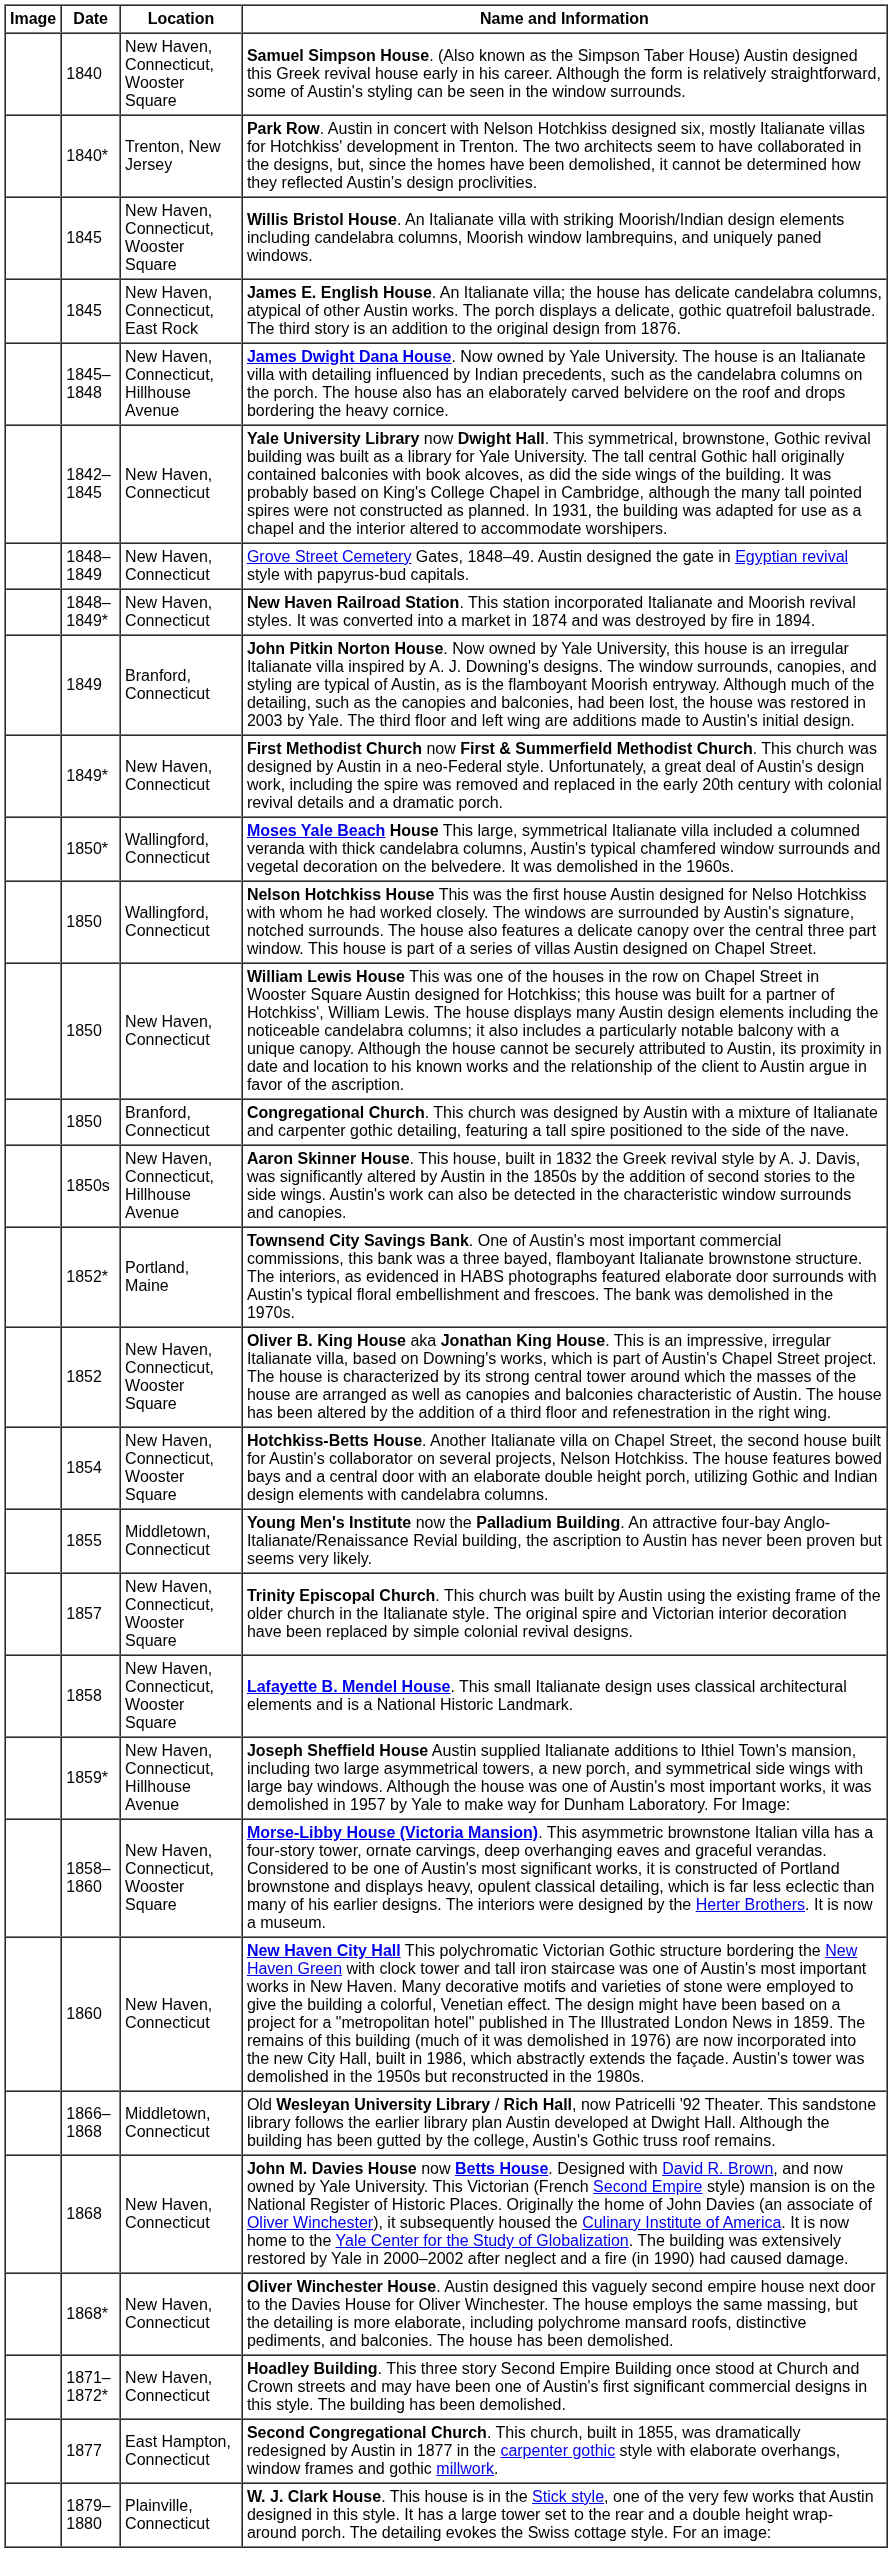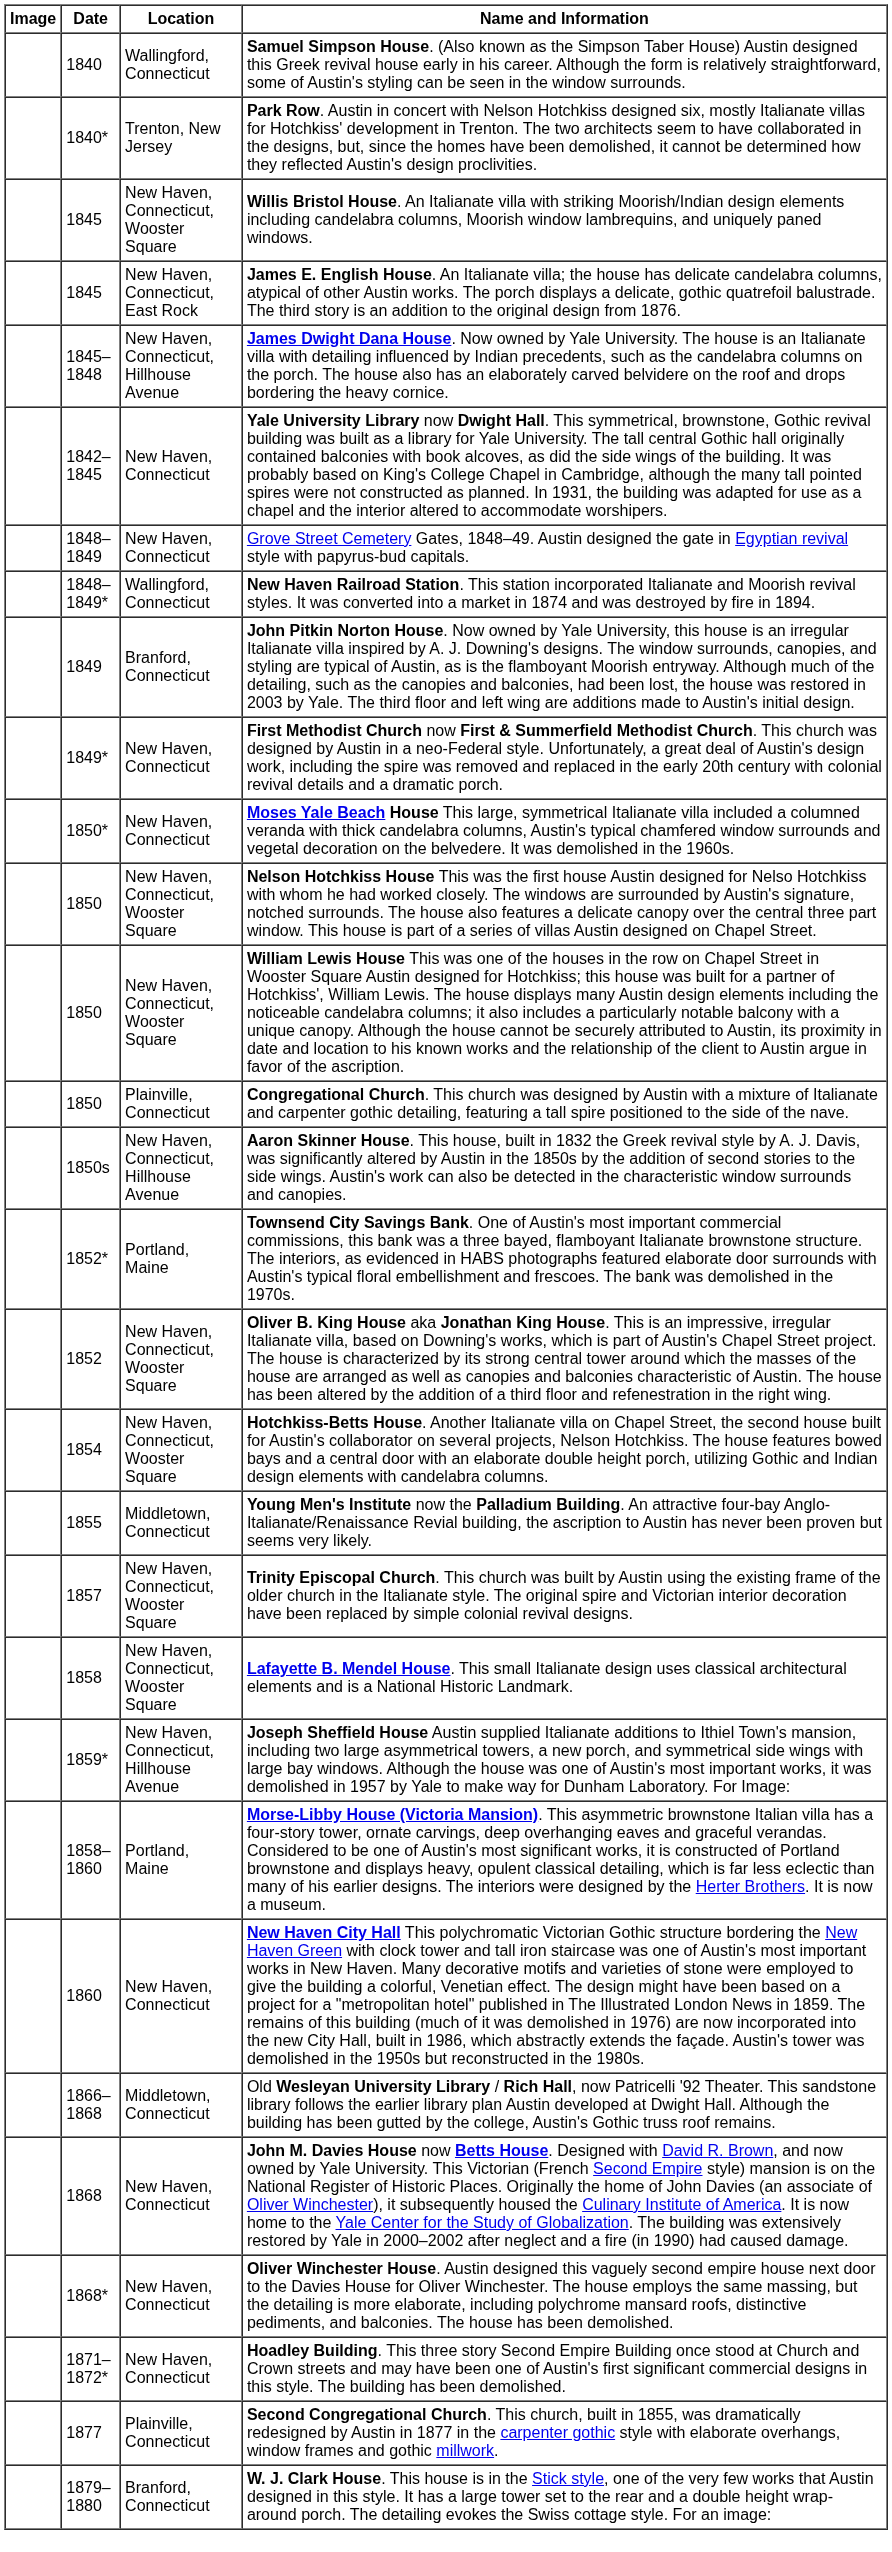(170, 74) New Haven, Connecticut, Wooster Square -> (167, 64) Wallingford, Connecticut
(169, 612) New Haven, Connecticut -> (167, 594) Wallingford, Connecticut
(167, 848) Wallingford, Connecticut -> (169, 830) New Haven, Connecticut
(167, 922) Wallingford, Connecticut -> (170, 904) New Haven, Connecticut, Wooster Square
(169, 1030) New Haven, Connecticut -> (170, 1012) New Haven, Connecticut, Wooster Square
(167, 1122) Branford, Connecticut -> (167, 1104) Plainville, Connecticut
(170, 1878) New Haven, Connecticut, Wooster Square -> (157, 1860) Portland, Maine
(178, 2450) East Hampton, Connecticut -> (167, 2432) Plainville, Connecticut
(167, 2514) Plainville, Connecticut -> (167, 2496) Branford, Connecticut
